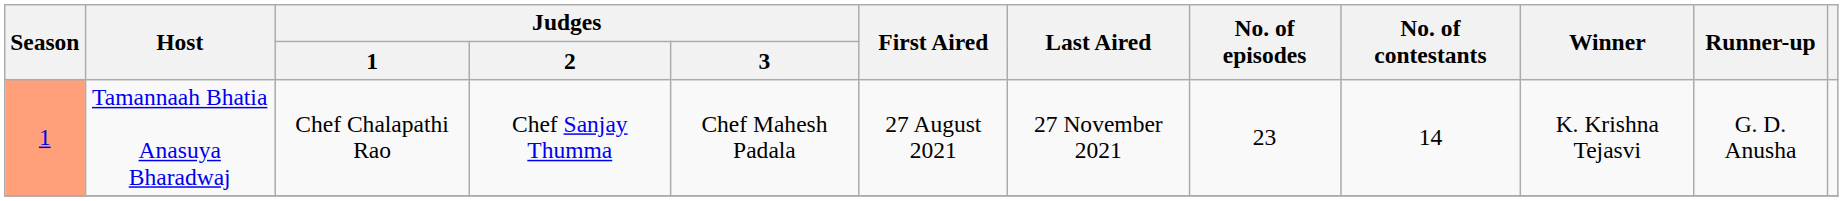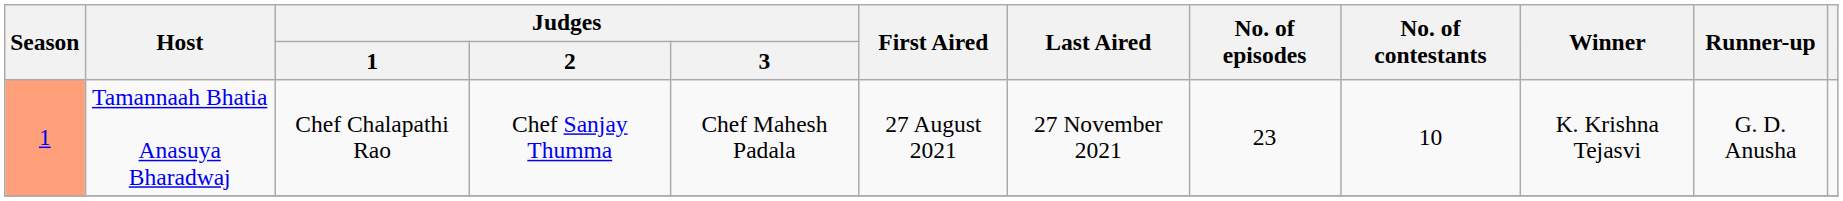(1430, 137) 14 -> (1430, 137) 10
